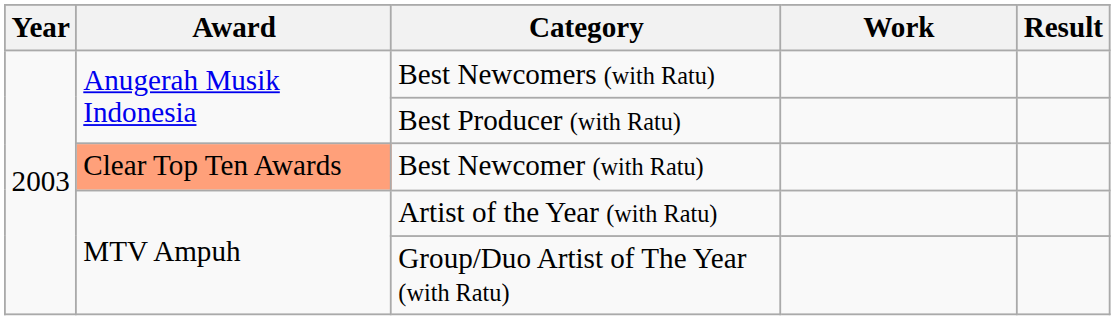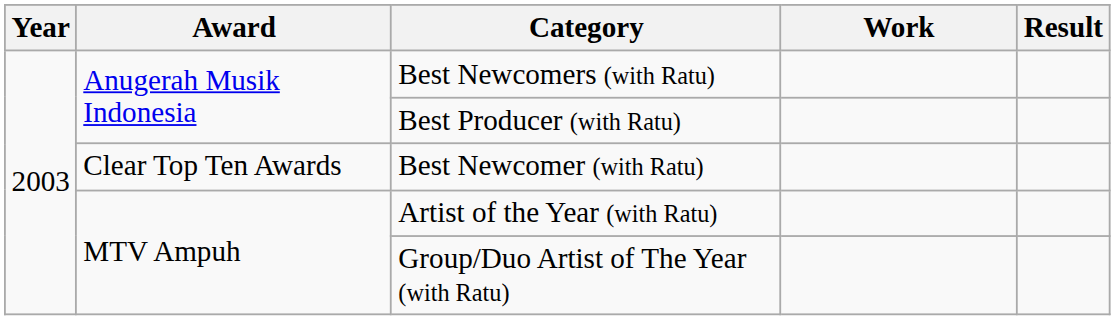(212, 166) lightsalmon background -> (212, 166) no background
